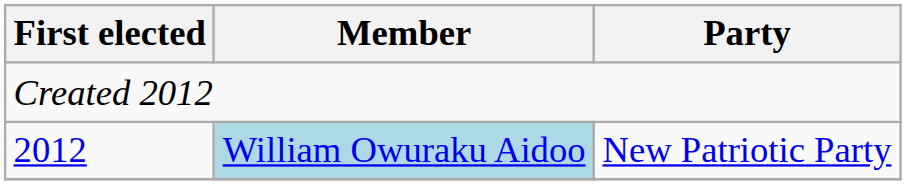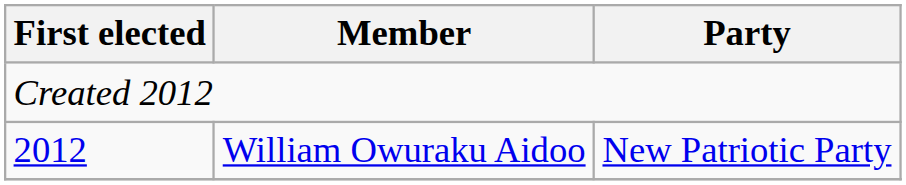(404, 149) lightblue background -> (404, 149) no background
